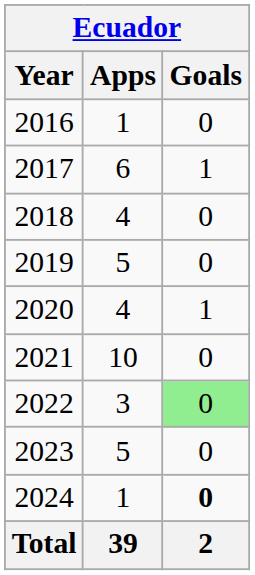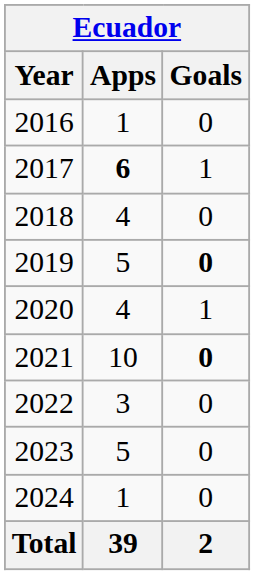(123, 168) normal -> (123, 168) bold
(206, 262) normal -> (206, 262) bold
(206, 356) normal -> (206, 356) bold
(206, 403) lightgreen background -> (206, 403) no background
(206, 497) bold -> (206, 497) normal
